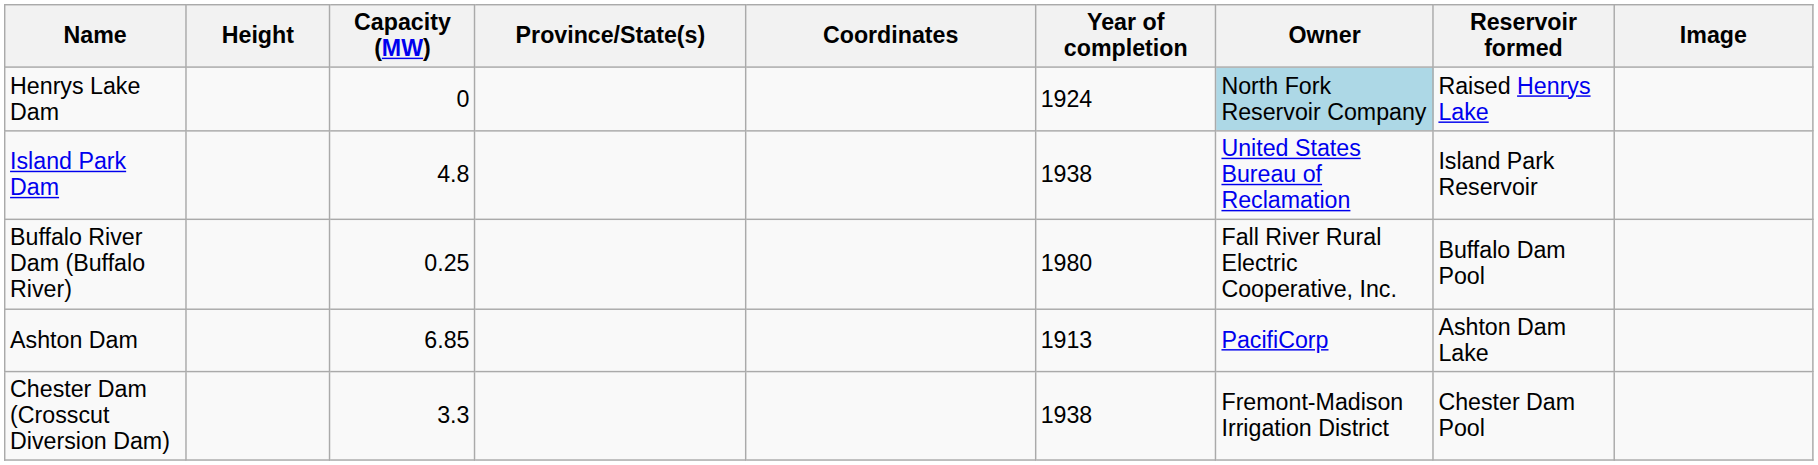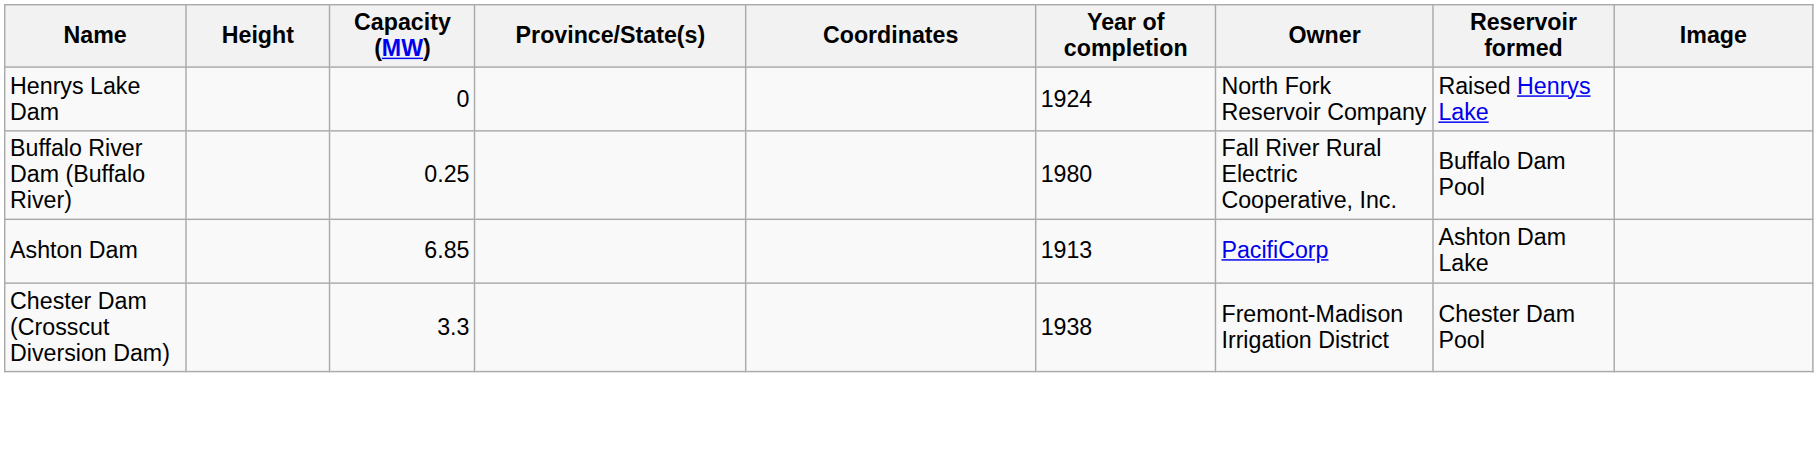(1324, 98) lightblue background -> (1324, 98) no background
- row: (68, 174)
